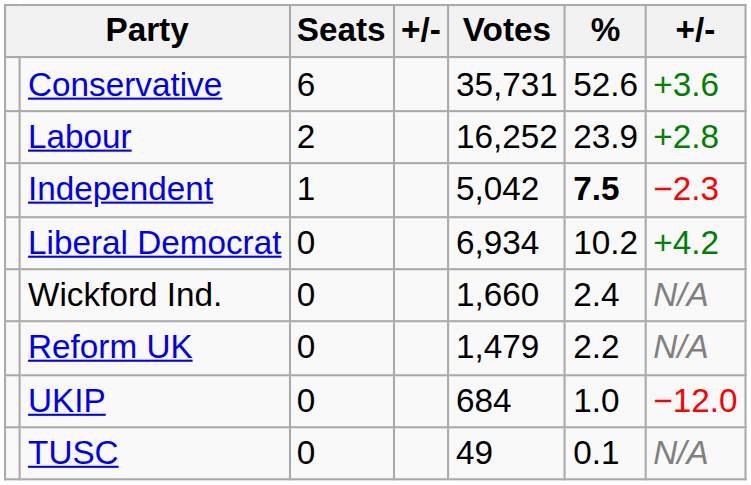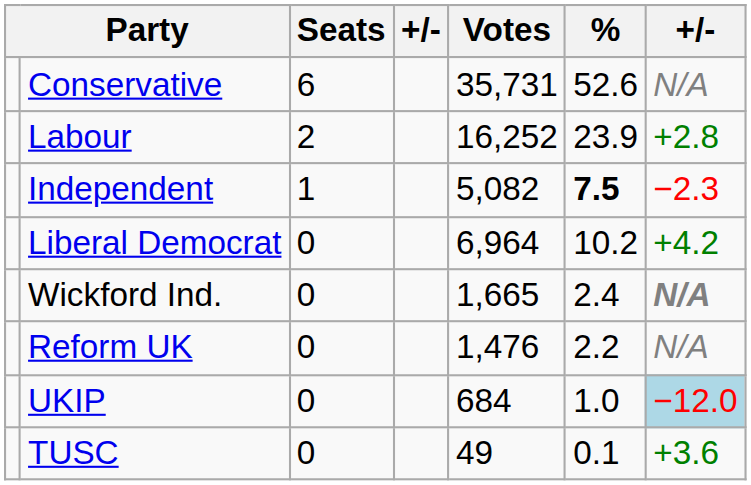(686, 83) +3.6 -> (681, 83) N/A
(498, 189) 5,042 -> (498, 189) 5,082
(498, 242) 6,934 -> (498, 242) 6,964
(498, 294) 1,660 -> (498, 294) 1,665
(681, 294) normal -> (682, 294) bold
(498, 347) 1,479 -> (498, 347) 1,476
(695, 400) no background -> (695, 400) lightblue background
(681, 453) N/A -> (686, 453) +3.6
